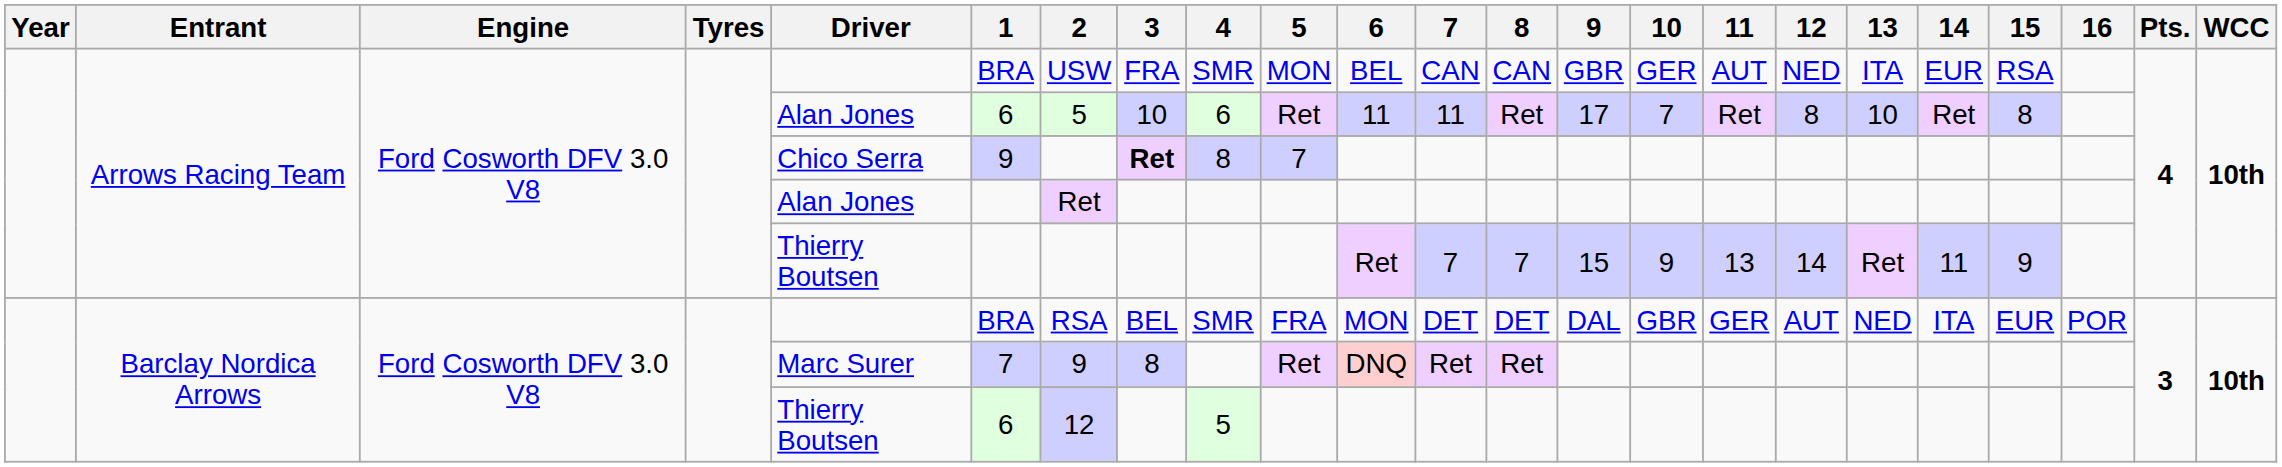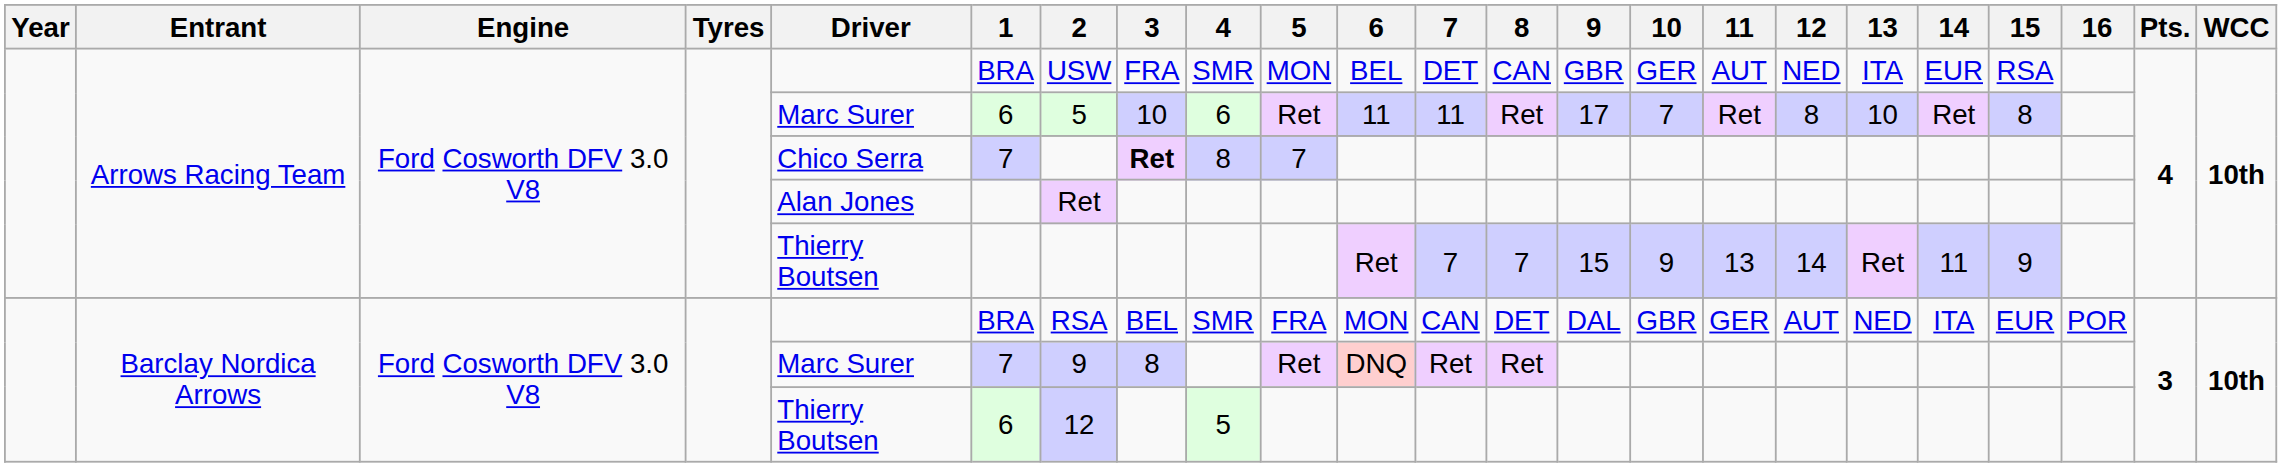(1451, 71) CAN -> (1451, 71) DET
(846, 115) Alan Jones -> (846, 115) Marc Surer
(1006, 158) 9 -> (1006, 158) 7
(1451, 321) DET -> (1451, 321) CAN
